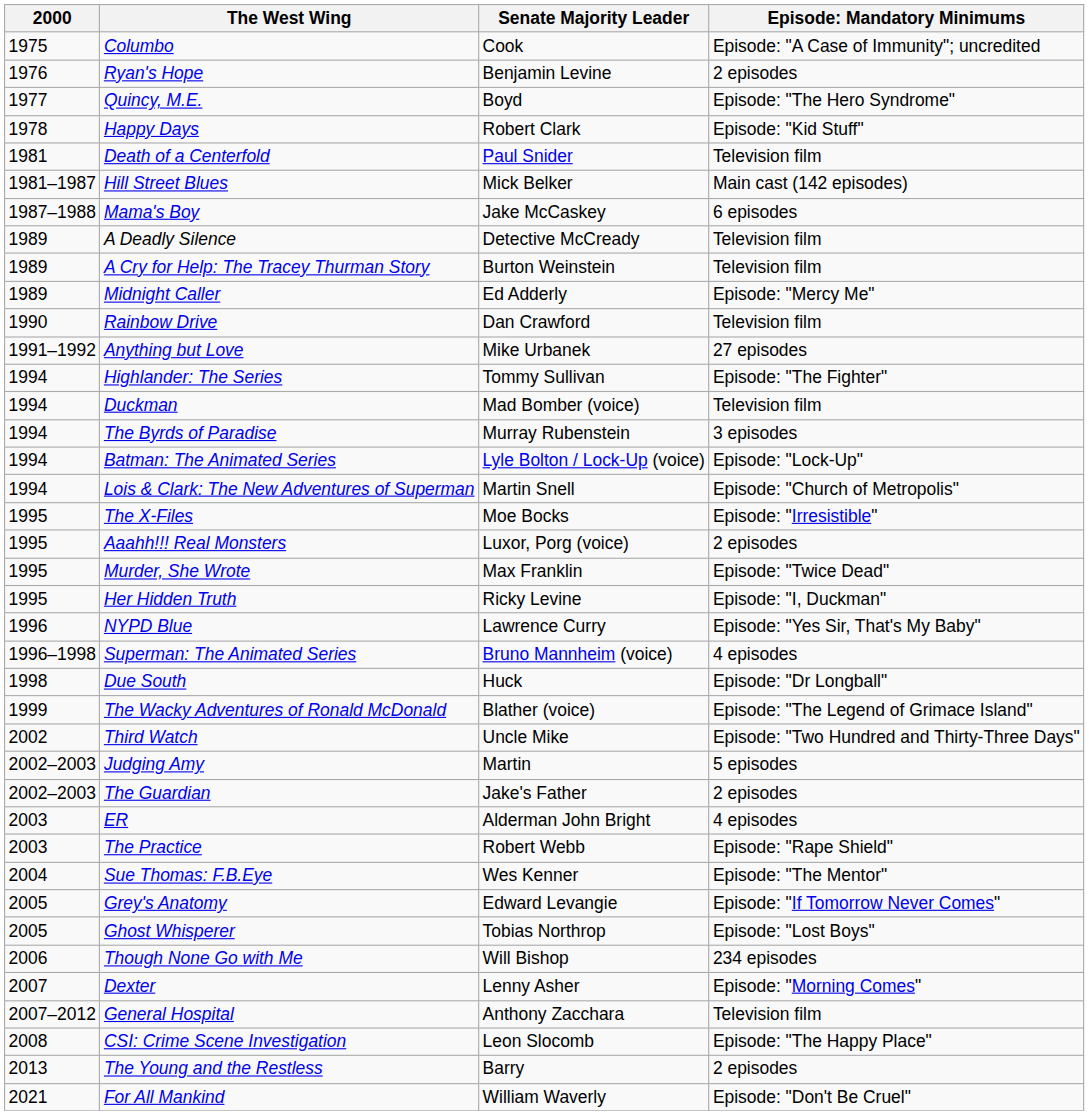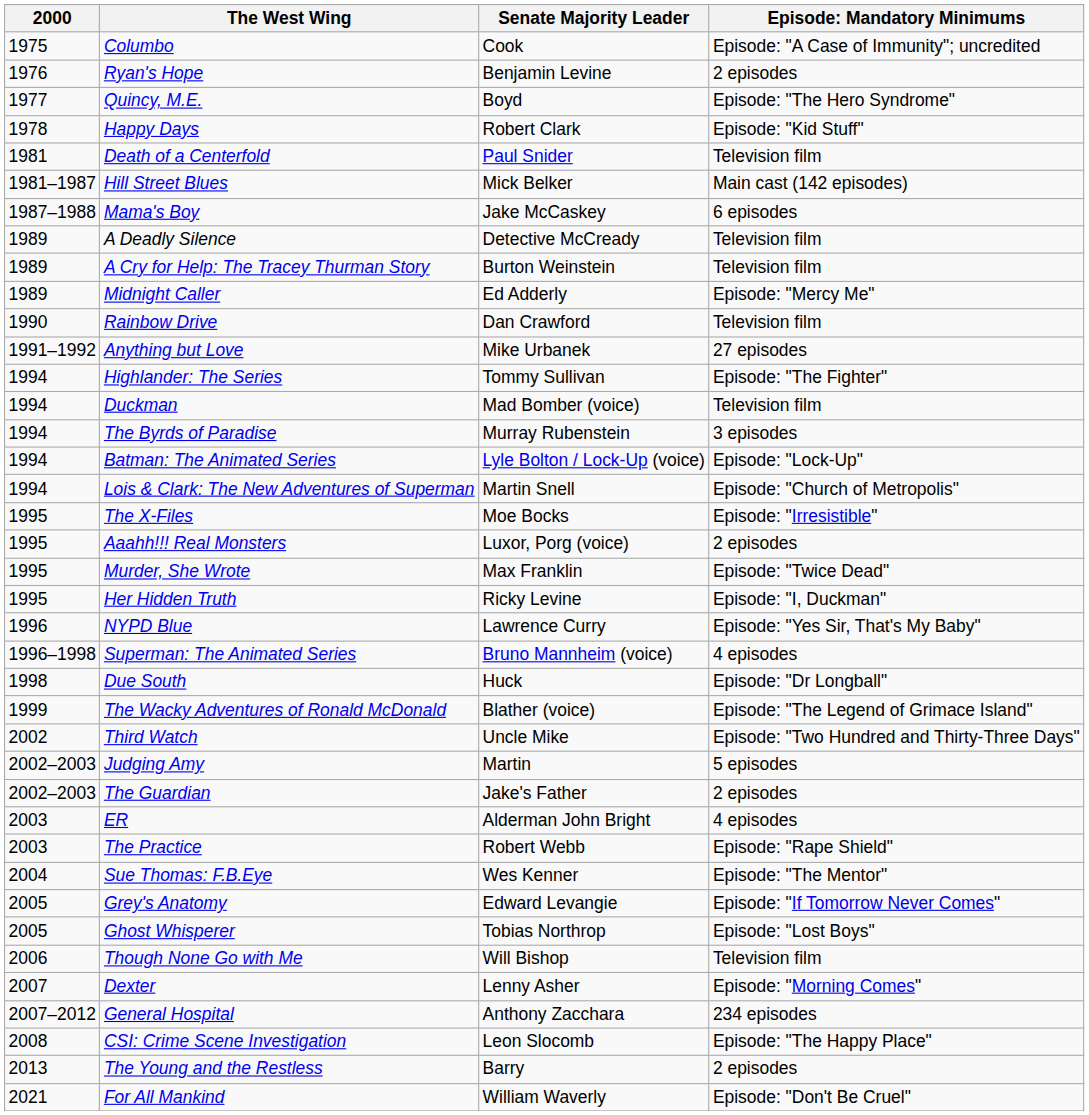(765, 958) 234 episodes -> (767, 958) Television film
(767, 1014) Television film -> (765, 1014) 234 episodes
